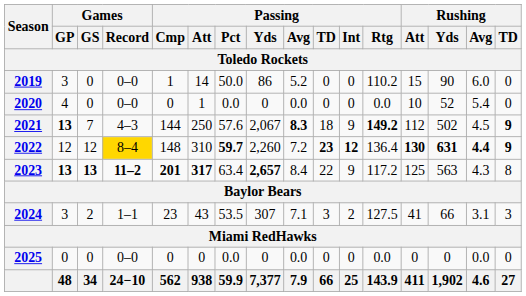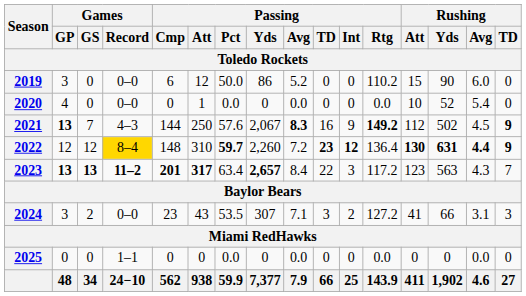(170, 81) 1 -> (170, 81) 6
(202, 81) 14 -> (202, 81) 12
(326, 125) 18 -> (326, 125) 16
(351, 170) 9 -> (351, 170) 3
(415, 170) 125 -> (415, 170) 123
(508, 170) 8 -> (508, 170) 7
(127, 214) 1–1 -> (127, 214) 0–0
(382, 214) 127.5 -> (382, 214) 127.2
(127, 258) 0–0 -> (127, 258) 1–1
